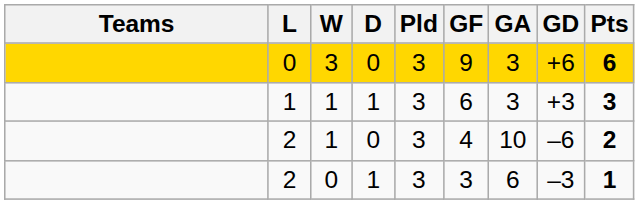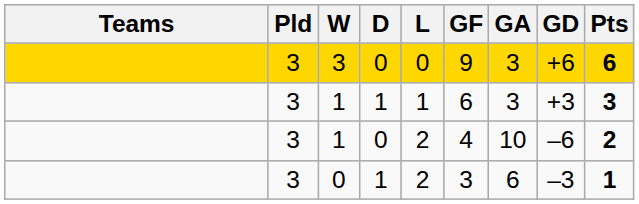columns swapped: (419, 23) <-> (289, 23)
